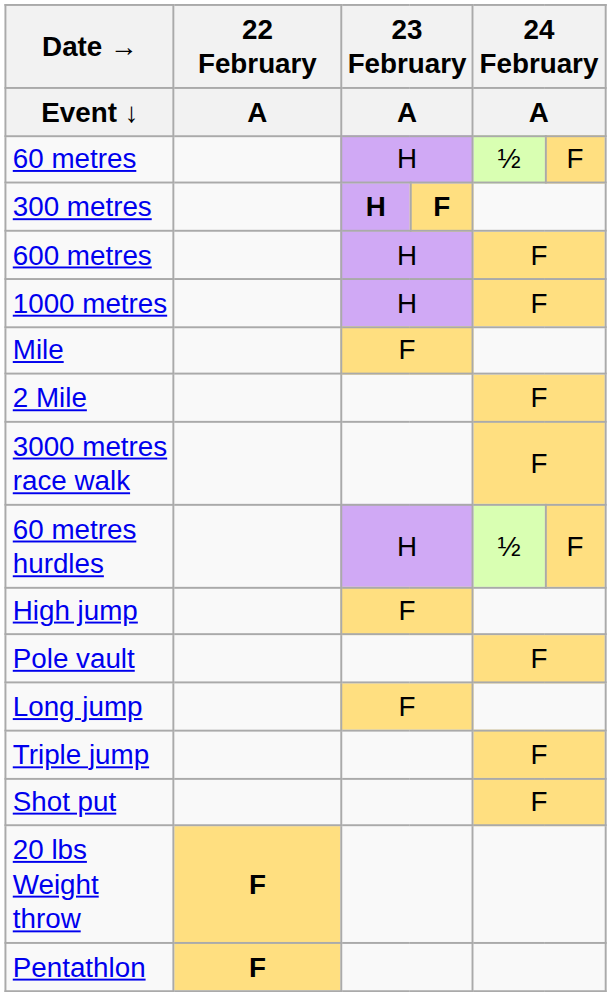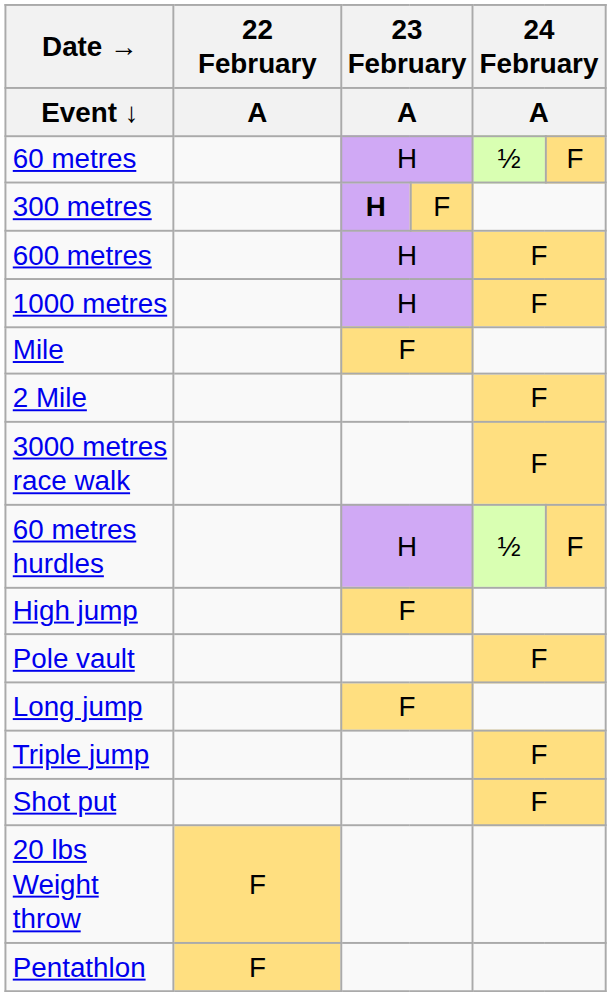(442, 207) bold -> (442, 207) normal
(257, 884) bold -> (257, 884) normal
(257, 967) bold -> (257, 967) normal
